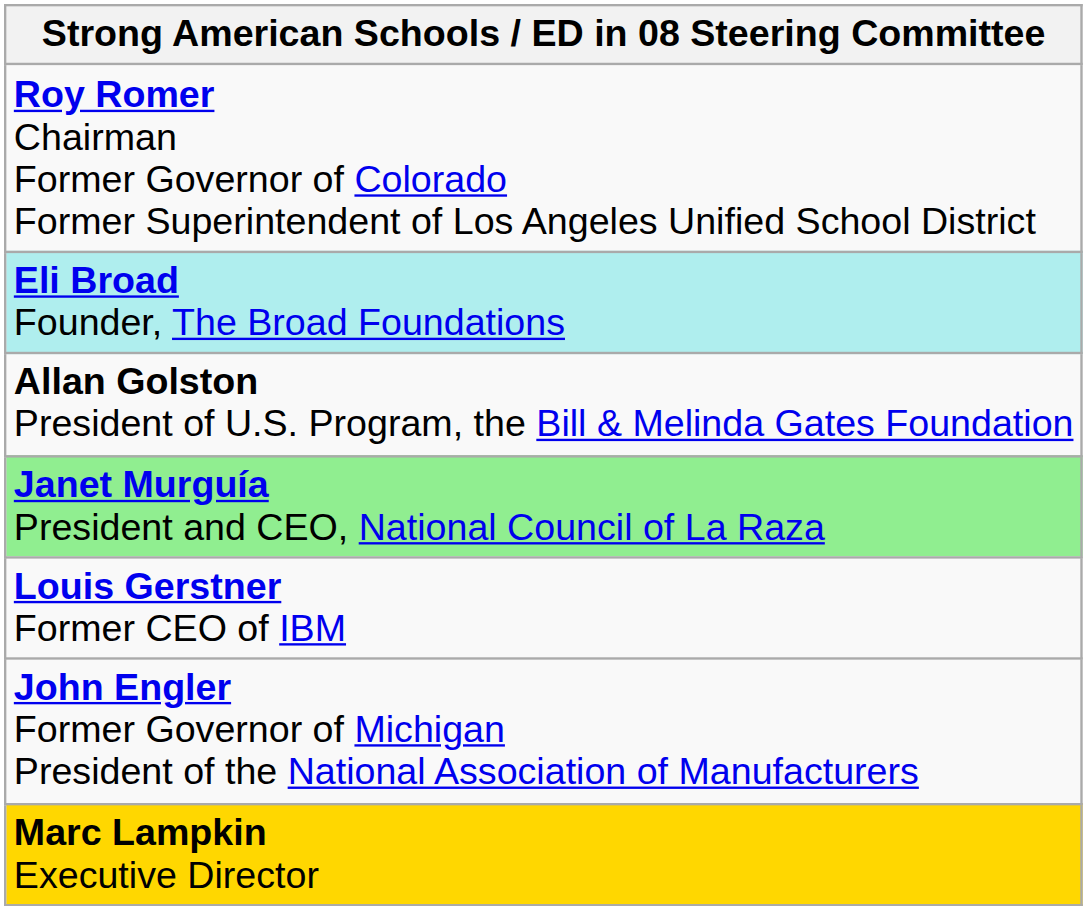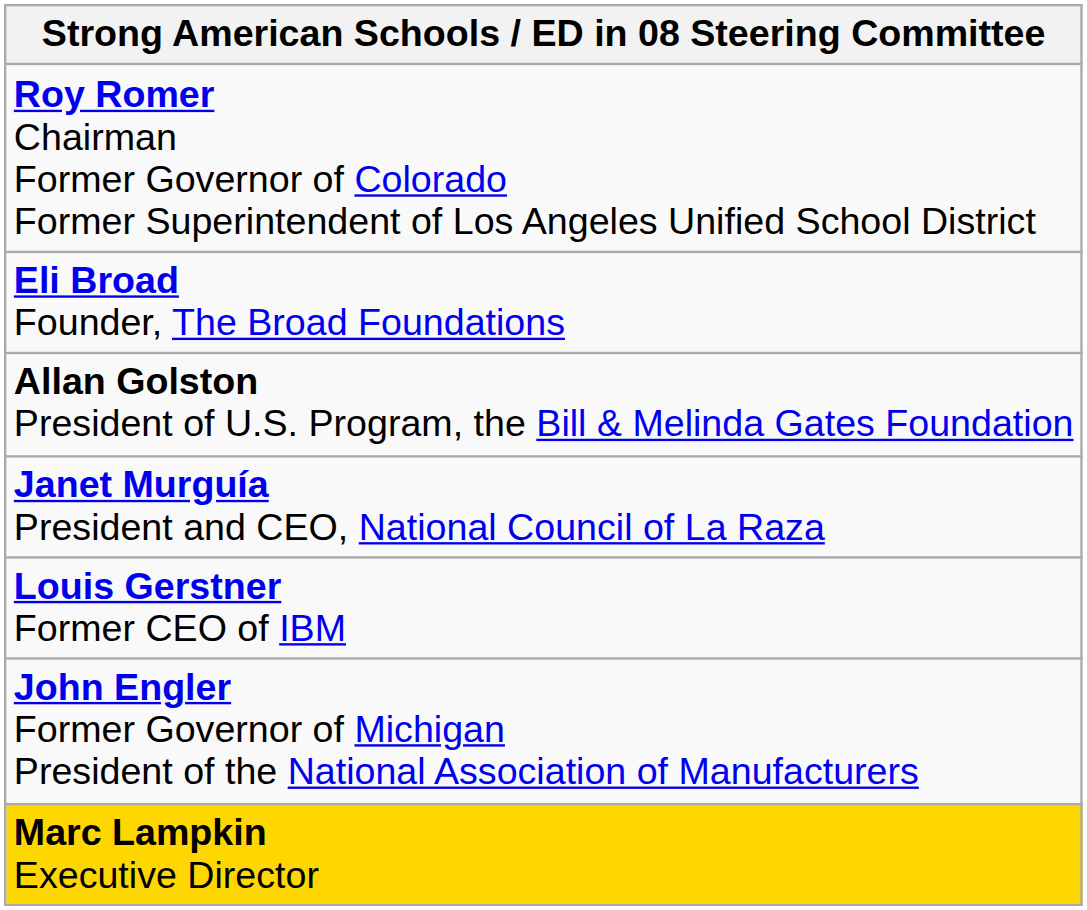(289, 301) paleturquoise background -> (289, 301) no background
(419, 505) lightgreen background -> (419, 505) no background
